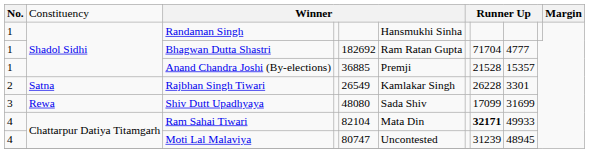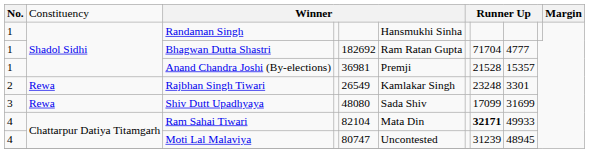(356, 67) 36885 -> (356, 67) 36981
(42, 85) Satna -> (42, 85) Rewa
(487, 85) 26228 -> (487, 85) 23248
